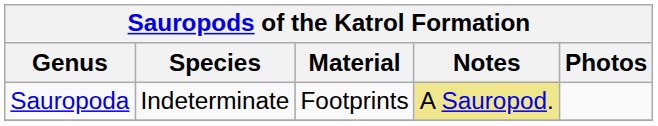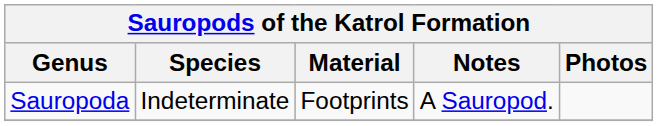(487, 100) khaki background -> (487, 100) no background
